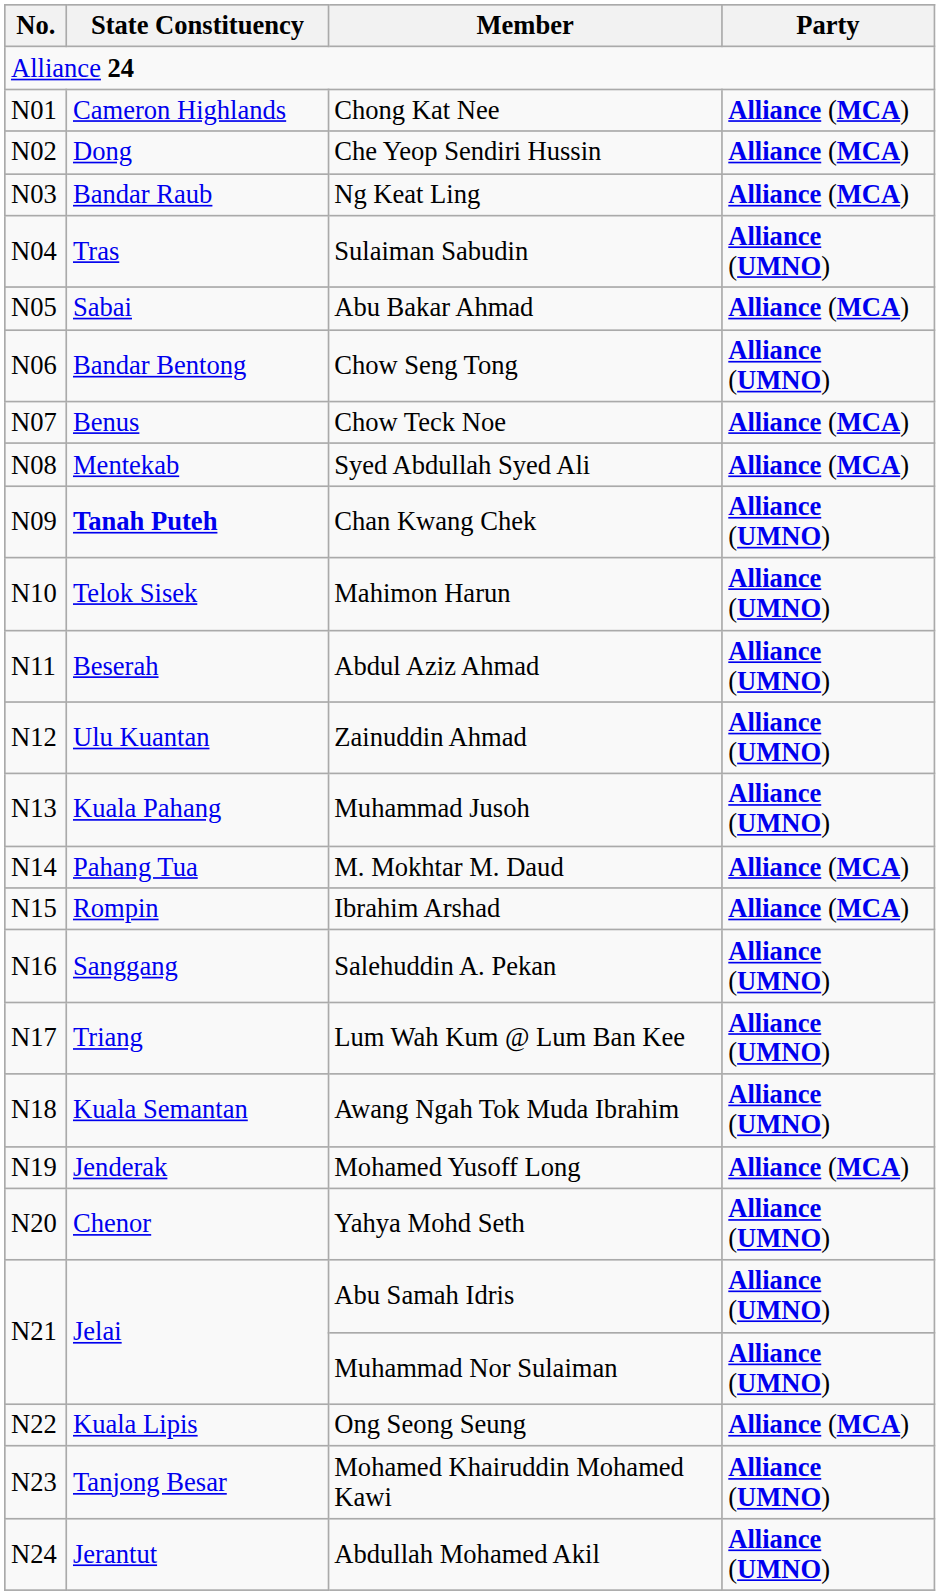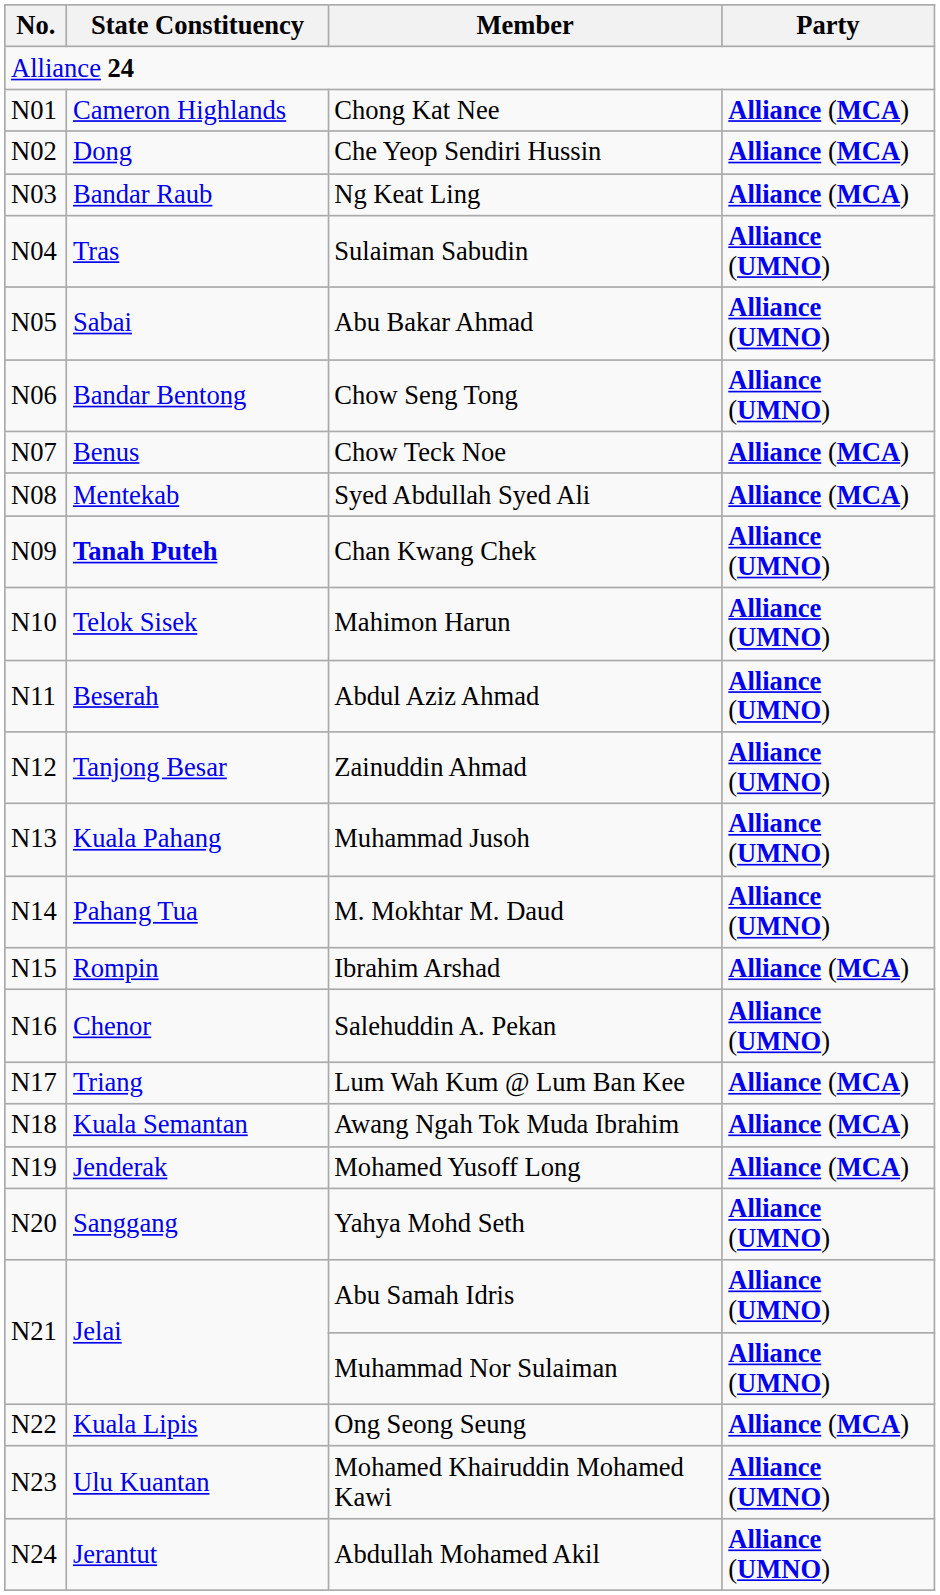(819, 308) Alliance (MCA) -> (779, 323) Alliance (UMNO)
(141, 737) Ulu Kuantan -> (150, 767) Tanjong Besar
(819, 866) Alliance (MCA) -> (779, 911) Alliance (UMNO)
(125, 965) Sanggang -> (112, 1025) Chenor
(779, 1037) Alliance (UMNO) -> (819, 1082) Alliance (MCA)
(779, 1109) Alliance (UMNO) -> (819, 1124) Alliance (MCA)
(112, 1223) Chenor -> (125, 1223) Sanggang
(150, 1482) Tanjong Besar -> (141, 1482) Ulu Kuantan
